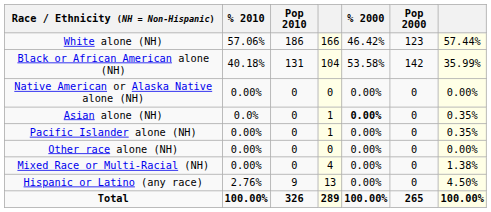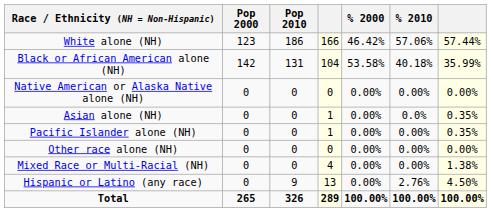columns swapped: (414, 19) <-> (246, 19)
(366, 115) bold -> (366, 115) normal
